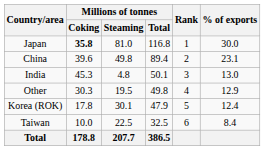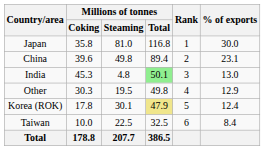(84, 43) bold -> (84, 43) normal
(159, 75) no background -> (159, 75) lightgreen background
(159, 106) no background -> (159, 106) khaki background
